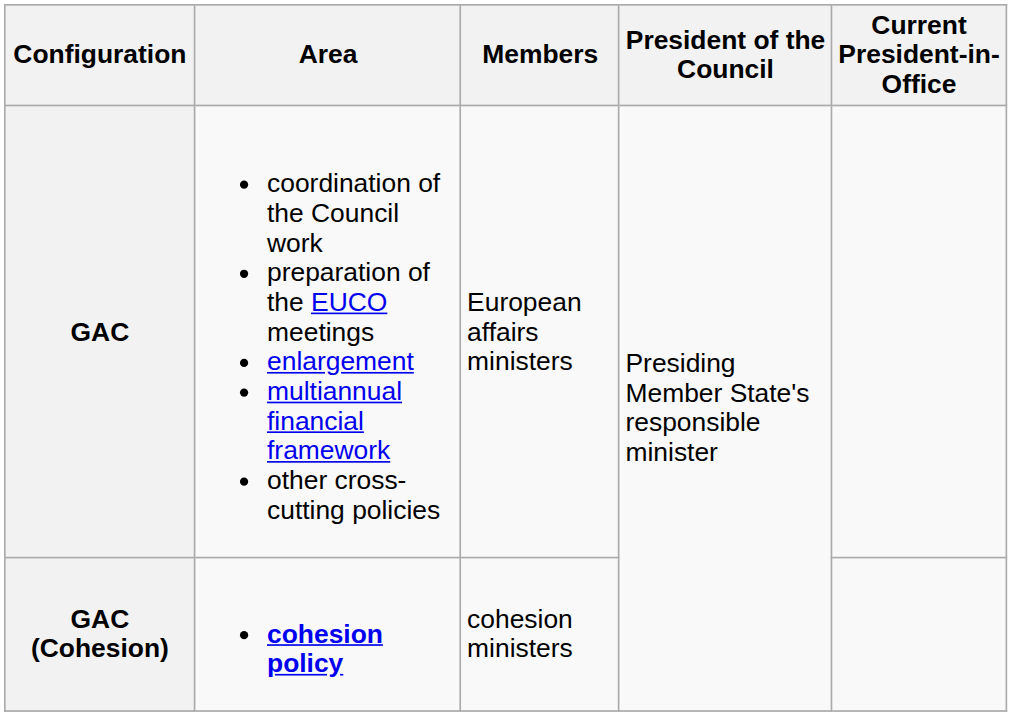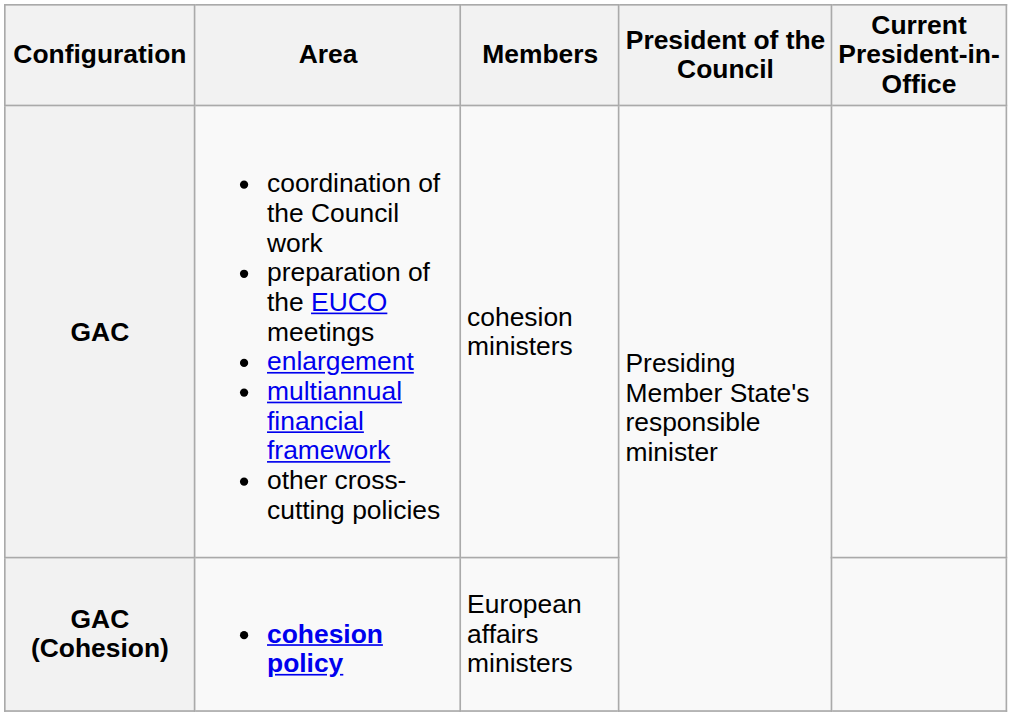(524, 331) European affairs ministers -> (520, 331) cohesion ministers
(520, 633) cohesion ministers -> (524, 633) European affairs ministers
